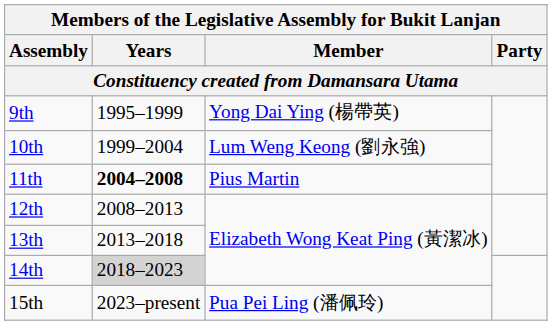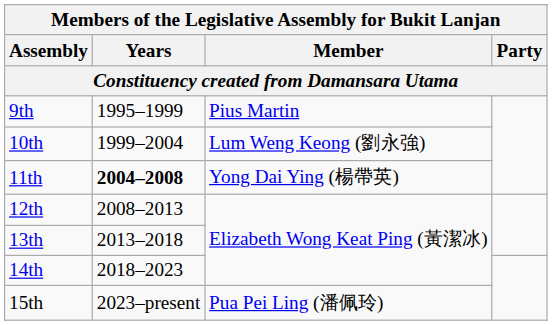(304, 112) Yong Dai Ying (楊帶英) -> (254, 111) Pius Martin
(254, 179) Pius Martin -> (304, 176) Yong Dai Ying (楊帶英)
(140, 270) lightgrey background -> (140, 270) no background
